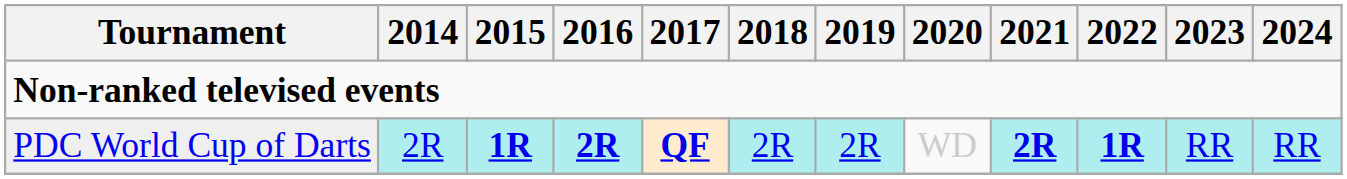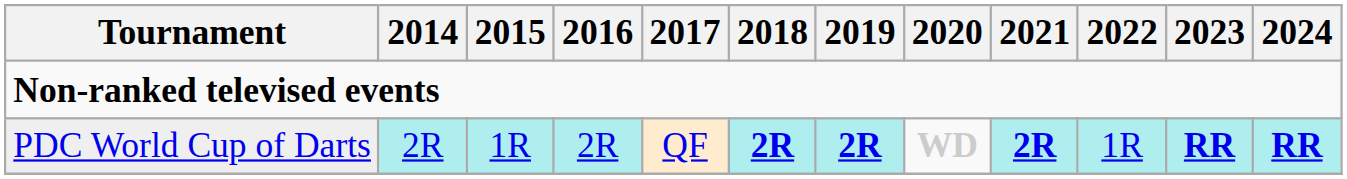(510, 145) bold -> (510, 145) normal
(598, 145) bold -> (598, 145) normal
(685, 145) bold -> (685, 145) normal
(772, 145) normal -> (772, 145) bold
(860, 145) normal -> (860, 145) bold
(947, 145) normal -> (947, 145) bold
(1122, 145) bold -> (1122, 145) normal
(1210, 145) normal -> (1210, 145) bold
(1297, 145) normal -> (1297, 145) bold
